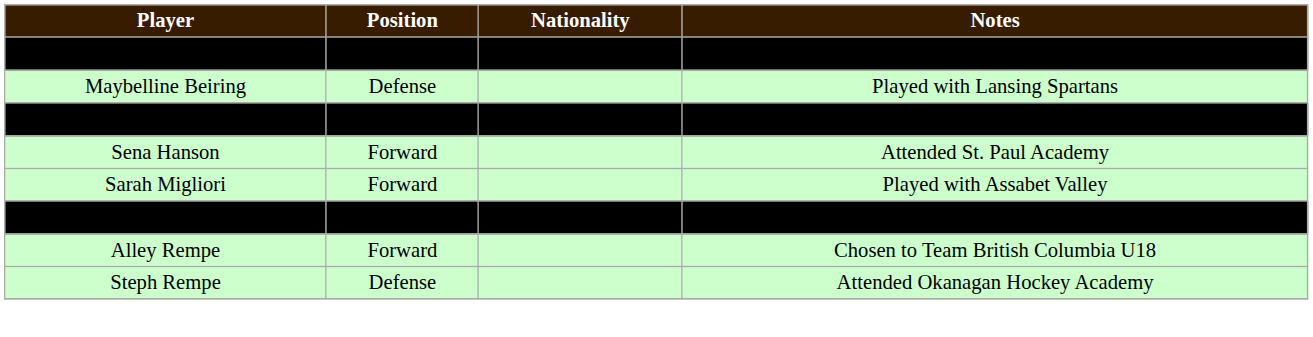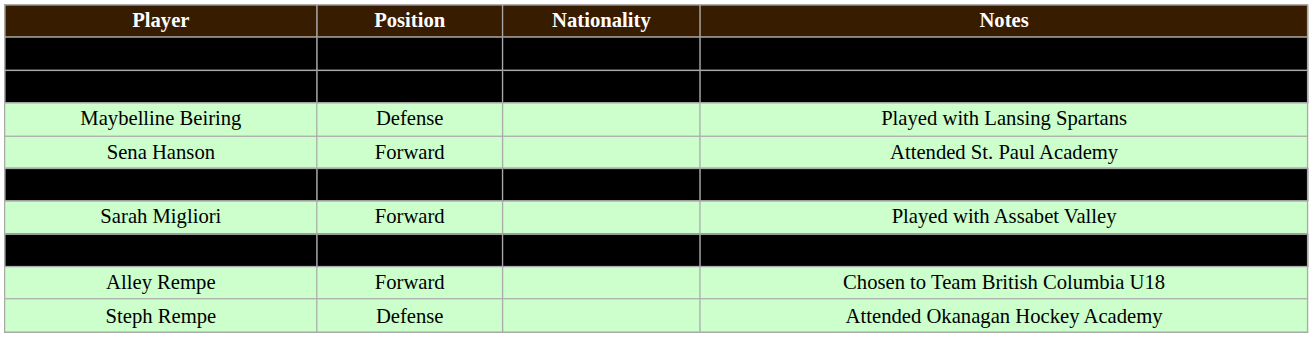rows swapped: (166, 86) <-> (165, 119)
+ row: (161, 184)
